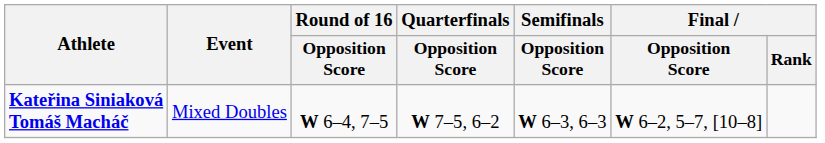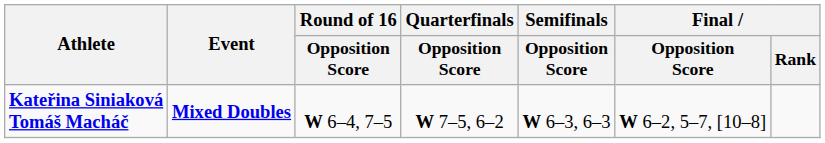(229, 111) normal -> (231, 111) bold
